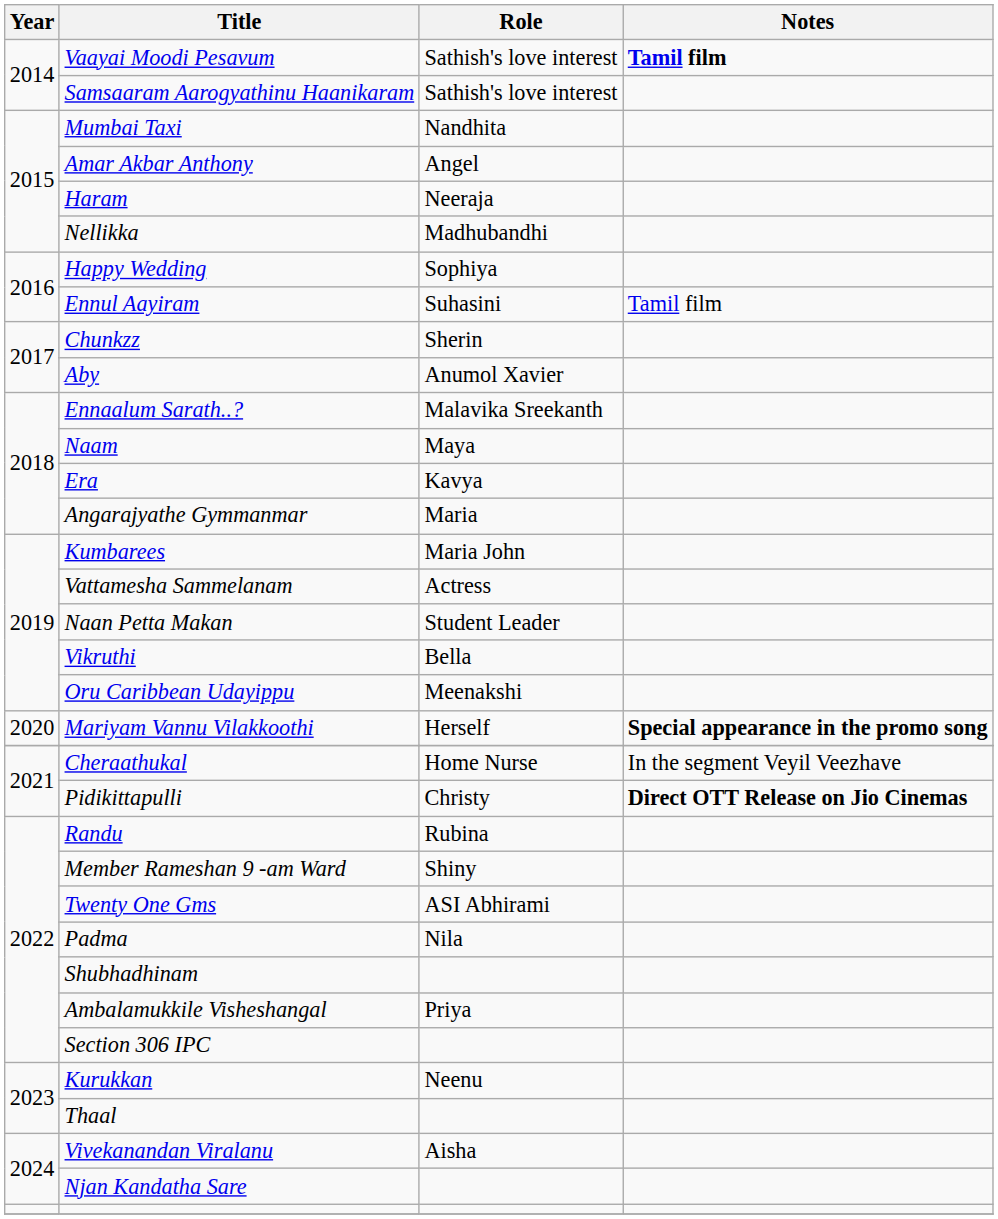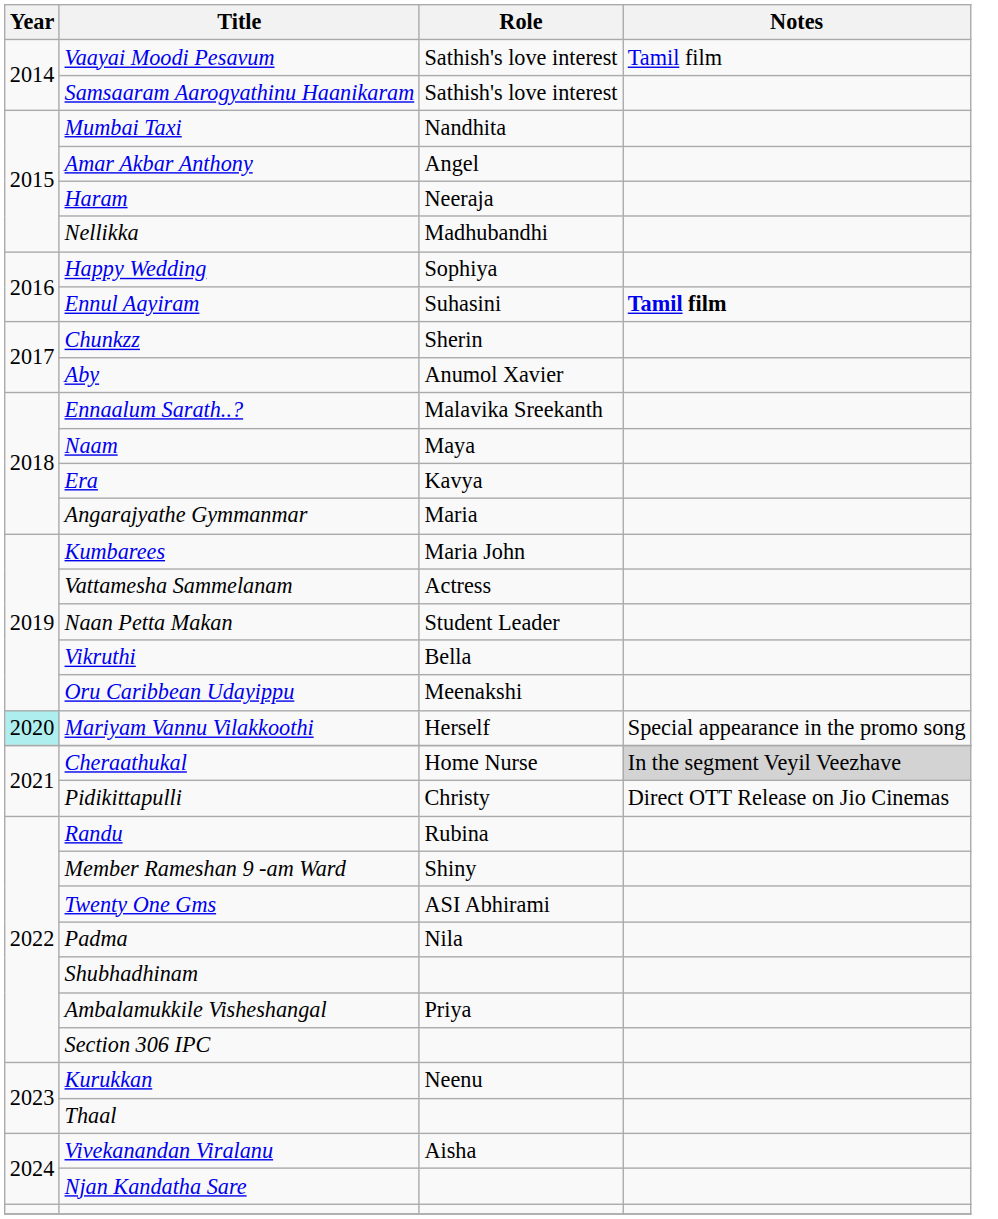(677, 57) bold -> (675, 57) normal
(675, 304) normal -> (677, 304) bold
(32, 727) no background -> (32, 727) paleturquoise background
(808, 727) bold -> (797, 727) normal
(764, 762) no background -> (764, 762) lightgrey background
(798, 798) bold -> (788, 798) normal
